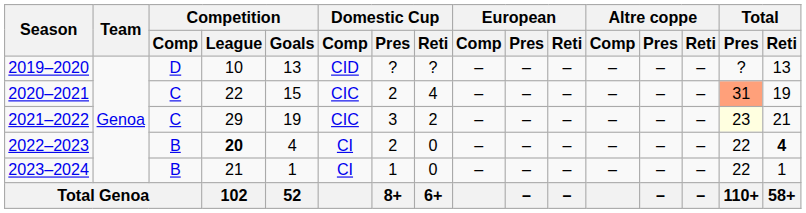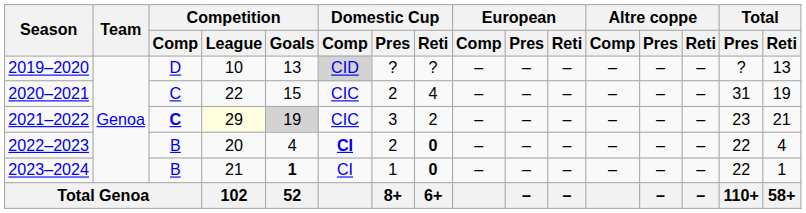(345, 69) no background -> (345, 69) lightgrey background
(741, 94) lightsalmon background -> (741, 94) no background
(175, 120) normal -> (175, 120) bold
(234, 120) no background -> (234, 120) lightyellow background
(292, 120) no background -> (292, 120) lightgrey background
(741, 120) lightyellow background -> (741, 120) no background
(234, 145) bold -> (234, 145) normal
(345, 145) normal -> (345, 145) bold
(433, 145) normal -> (433, 145) bold
(782, 145) bold -> (782, 145) normal
(292, 171) normal -> (292, 171) bold
(433, 171) normal -> (433, 171) bold
